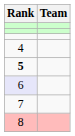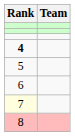(21, 48) normal -> (21, 48) bold
(21, 66) bold -> (21, 66) normal
(21, 85) lavender background -> (21, 85) no background
(21, 104) no background -> (21, 104) lightyellow background
